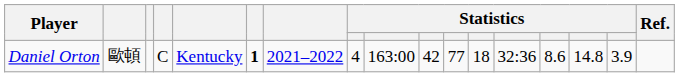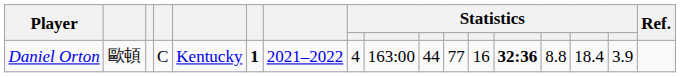(431, 56) 42 -> (431, 56) 44
(481, 56) 18 -> (481, 56) 16
(517, 56) normal -> (517, 56) bold
(555, 56) 8.6 -> (556, 56) 8.8
(588, 56) 14.8 -> (589, 56) 18.4
